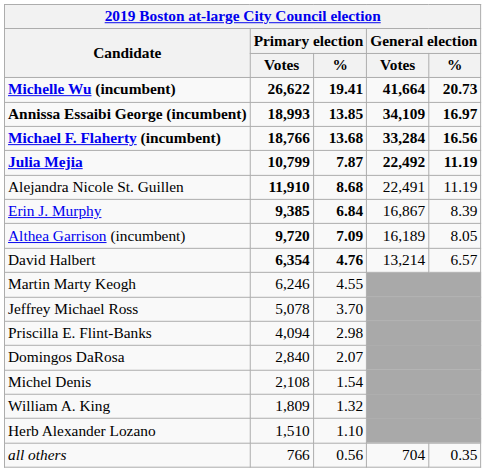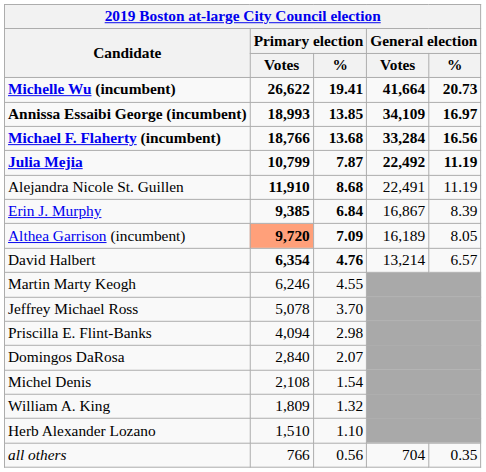(293, 235) no background -> (293, 235) lightsalmon background
